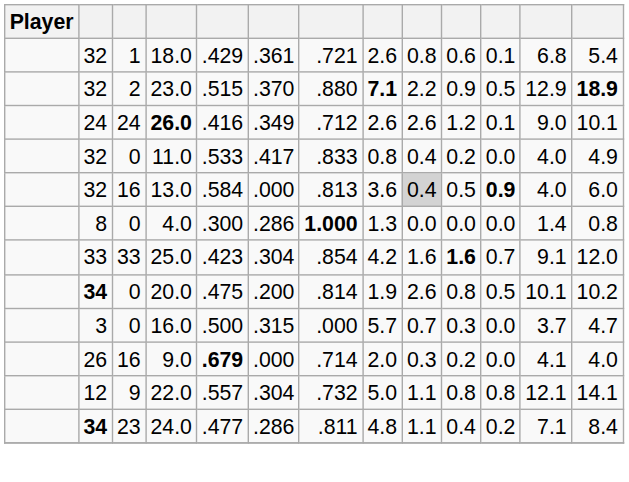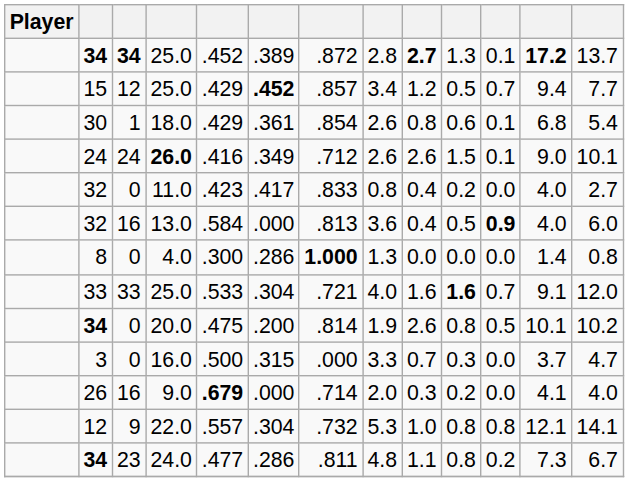+ row: (129, 55)
+ row: (129, 89)
(95, 55) 32 -> (95, 123) 30
(337, 55) .721 -> (337, 123) .854
- row: (135, 89)
(461, 123) 1.2 -> (461, 156) 1.5
(222, 156) .533 -> (222, 190) .423
(603, 156) 4.9 -> (603, 190) 2.7
(422, 190) lightgrey background -> (422, 224) no background
(222, 258) .423 -> (222, 291) .533
(337, 258) .854 -> (337, 291) .721
(382, 258) 4.2 -> (382, 291) 4.0
(382, 325) 5.7 -> (382, 359) 3.3
(382, 392) 5.0 -> (382, 426) 5.3
(422, 392) 1.1 -> (422, 426) 1.0
(461, 426) 0.4 -> (461, 460) 0.8
(552, 426) 7.1 -> (552, 460) 7.3
(603, 426) 8.4 -> (603, 460) 6.7
